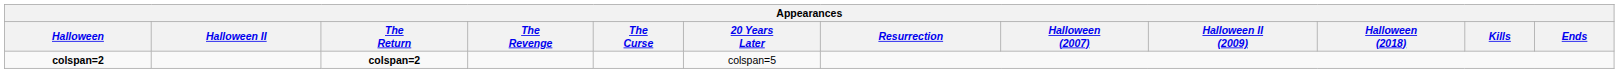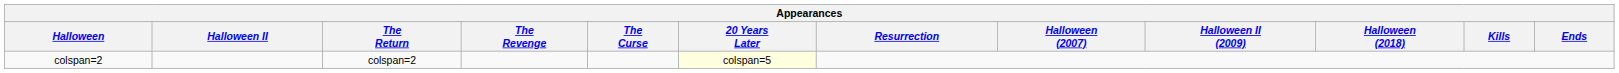(78, 60) bold -> (78, 60) normal
(394, 60) bold -> (392, 60) normal
(752, 60) no background -> (747, 60) lightyellow background
